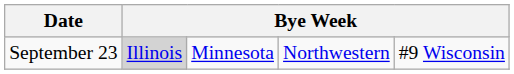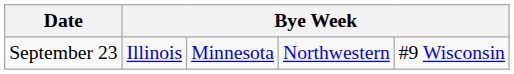(154, 53) lightgrey background -> (154, 53) no background
